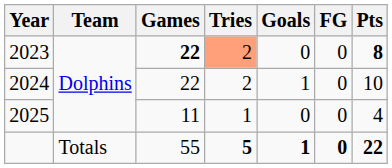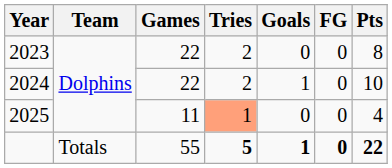(190, 52) bold -> (190, 52) normal
(247, 52) lightsalmon background -> (247, 52) no background
(378, 52) bold -> (378, 52) normal
(247, 115) no background -> (247, 115) lightsalmon background
